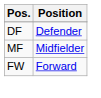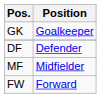+ row: (15, 31)
